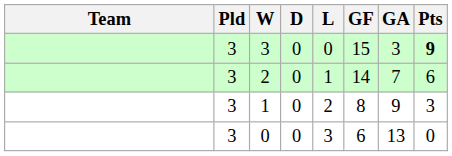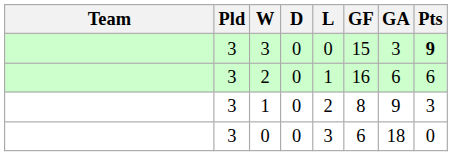(361, 77) 14 -> (361, 77) 16
(396, 77) 7 -> (396, 77) 6
(396, 135) 13 -> (396, 135) 18
